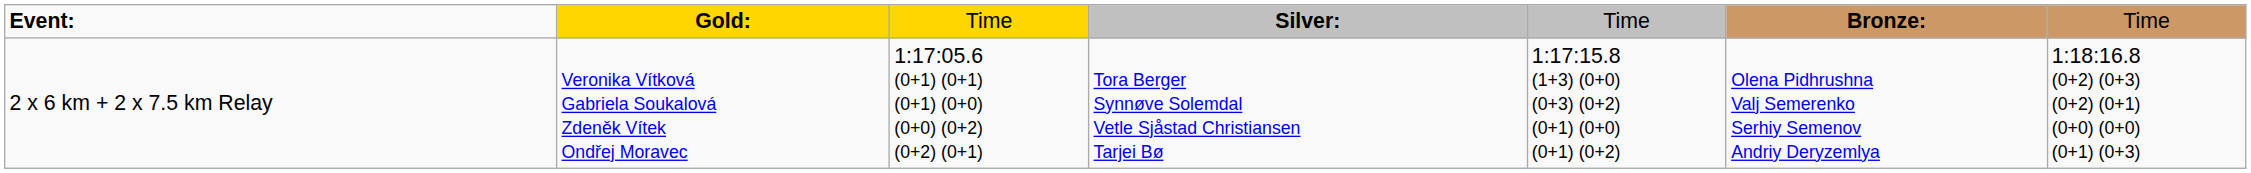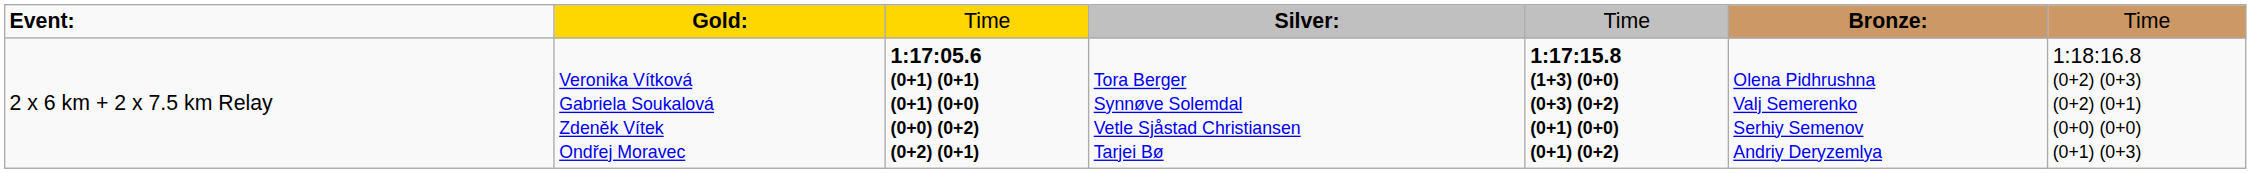(939, 103) normal -> (936, 103) bold
(1576, 103) normal -> (1576, 103) bold
